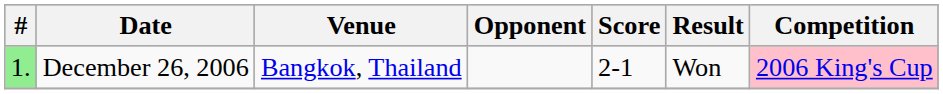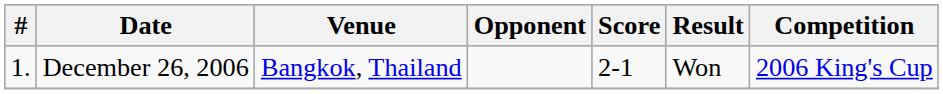(21, 66) lightgreen background -> (21, 66) no background
(844, 66) pink background -> (844, 66) no background
